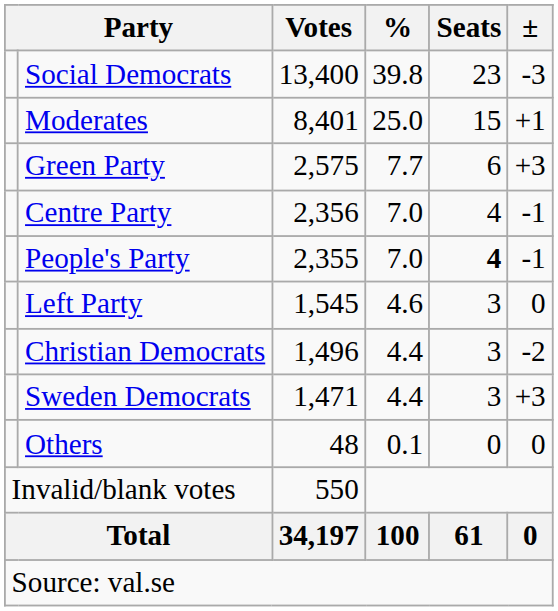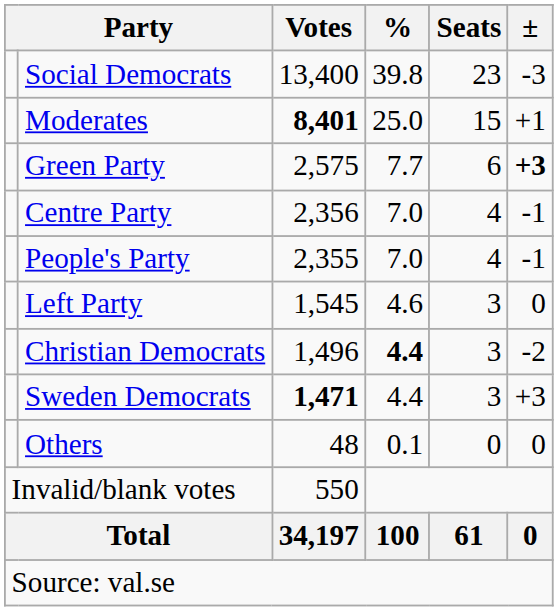(326, 119) normal -> (326, 119) bold
(530, 166) normal -> (530, 166) bold
(494, 258) bold -> (494, 258) normal
(405, 350) normal -> (405, 350) bold
(326, 397) normal -> (326, 397) bold
